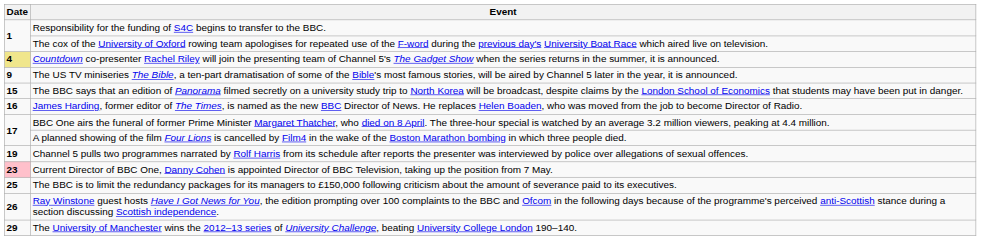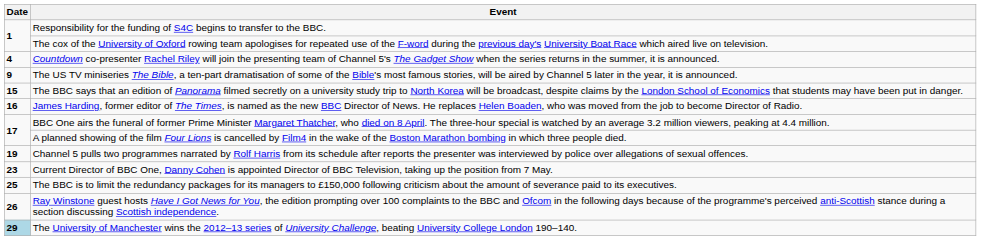(9, 59) khaki background -> (9, 59) no background
(12, 169) pink background -> (12, 169) no background
(12, 228) no background -> (12, 228) lightblue background
